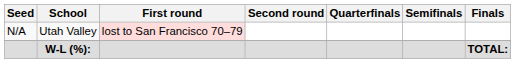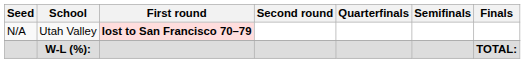(172, 31) normal -> (177, 31) bold
